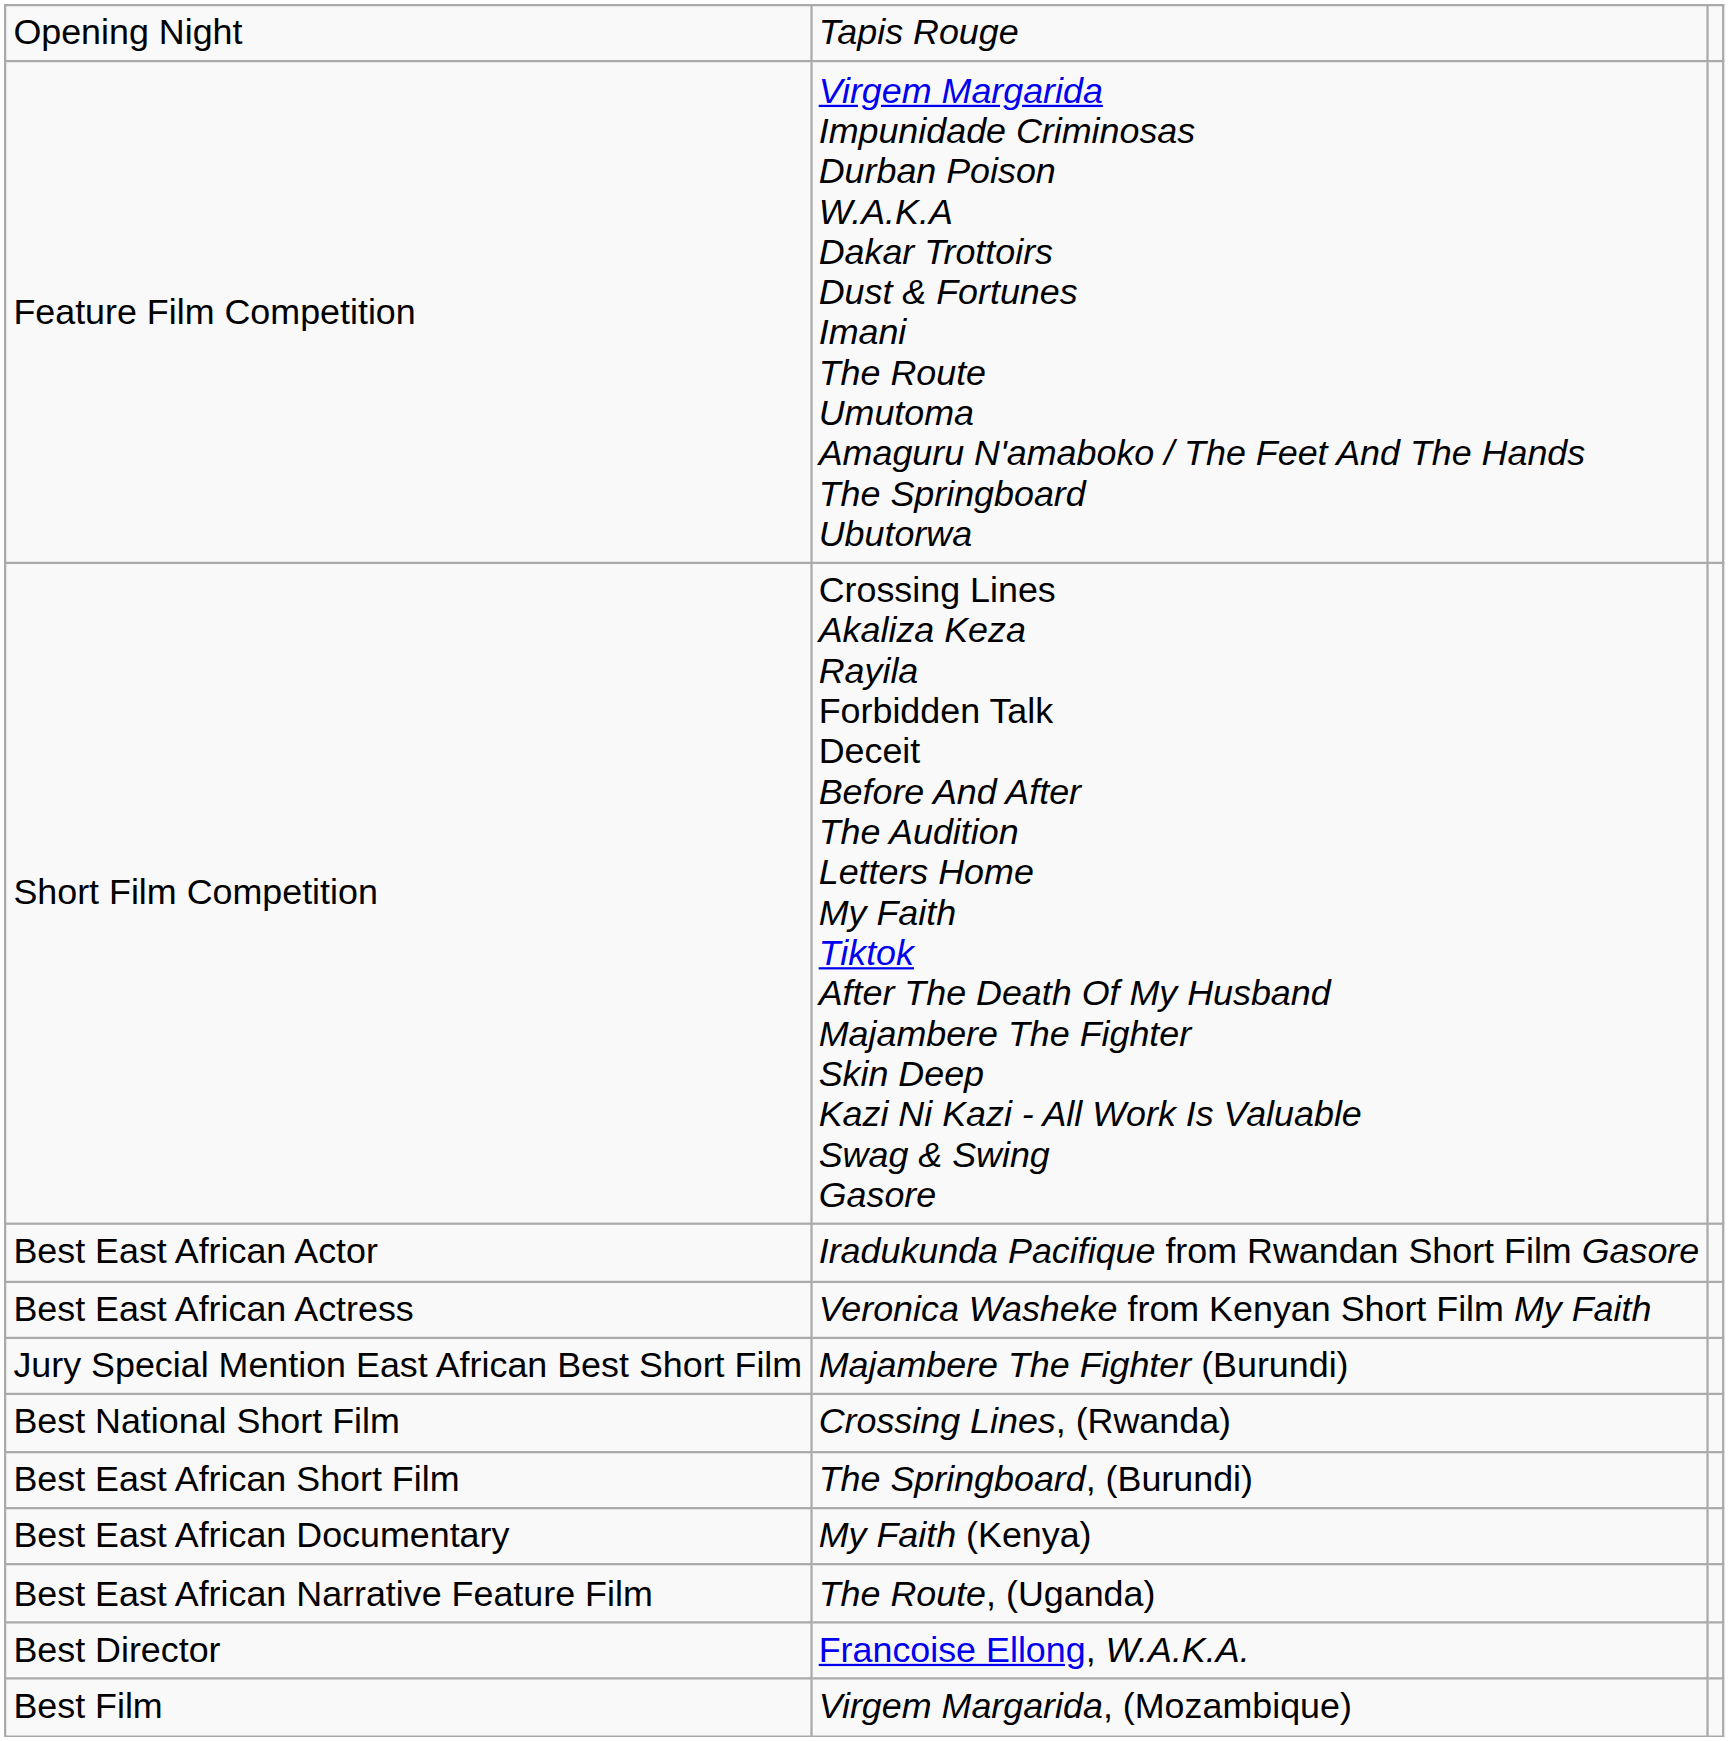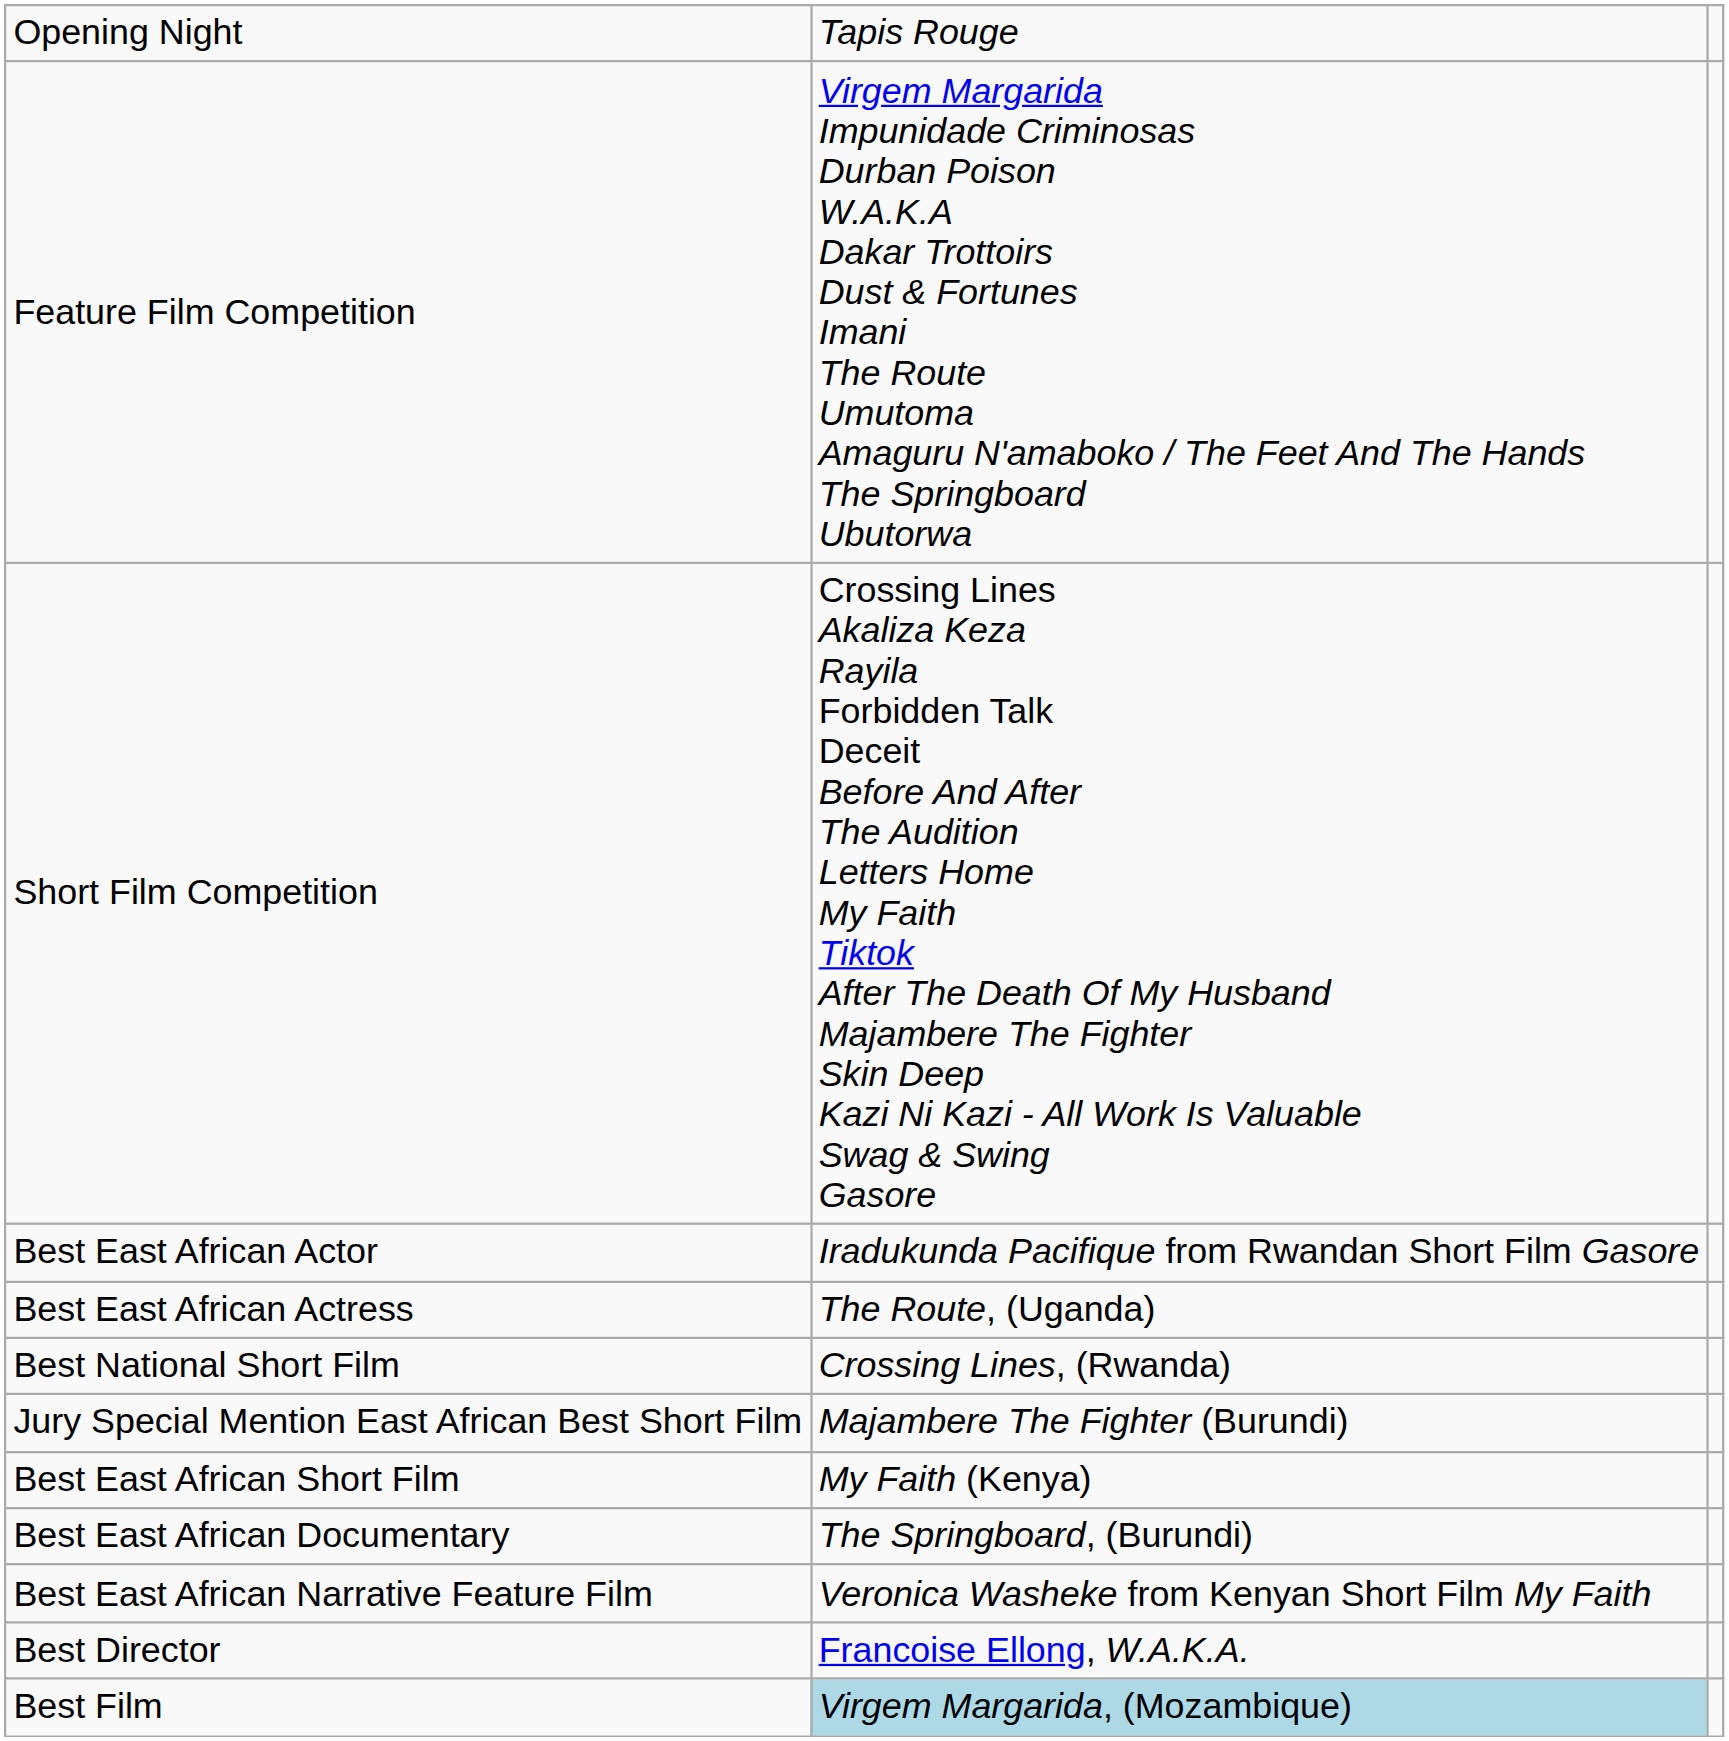(1235, 1308) Veronica Washeke from Kenyan Short Film My Faith -> (987, 1308) The Route, (Uganda)
rows swapped: (207, 1422) <-> (408, 1365)
(1036, 1479) The Springboard, (Burundi) -> (955, 1479) My Faith (Kenya)
(955, 1535) My Faith (Kenya) -> (1036, 1535) The Springboard, (Burundi)
(987, 1592) The Route, (Uganda) -> (1235, 1592) Veronica Washeke from Kenyan Short Film My Faith
(1085, 1706) no background -> (1085, 1706) lightblue background
